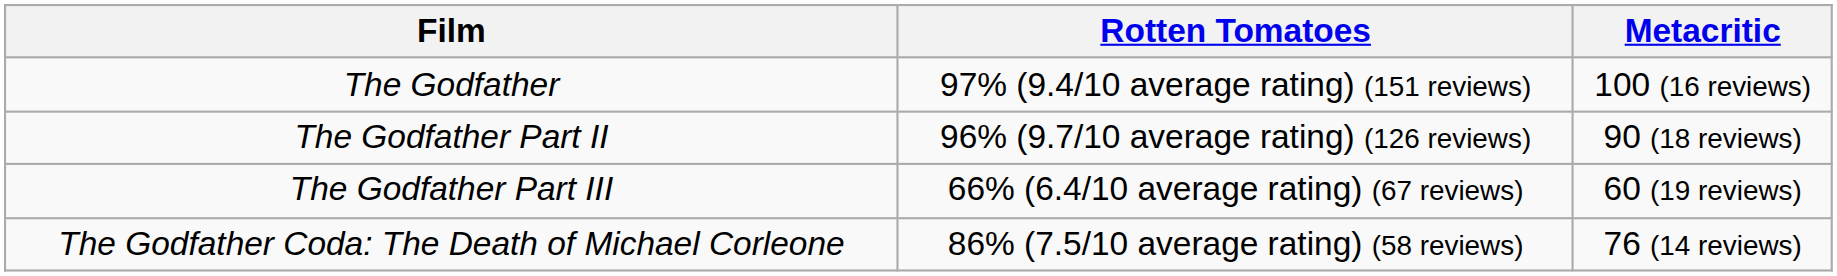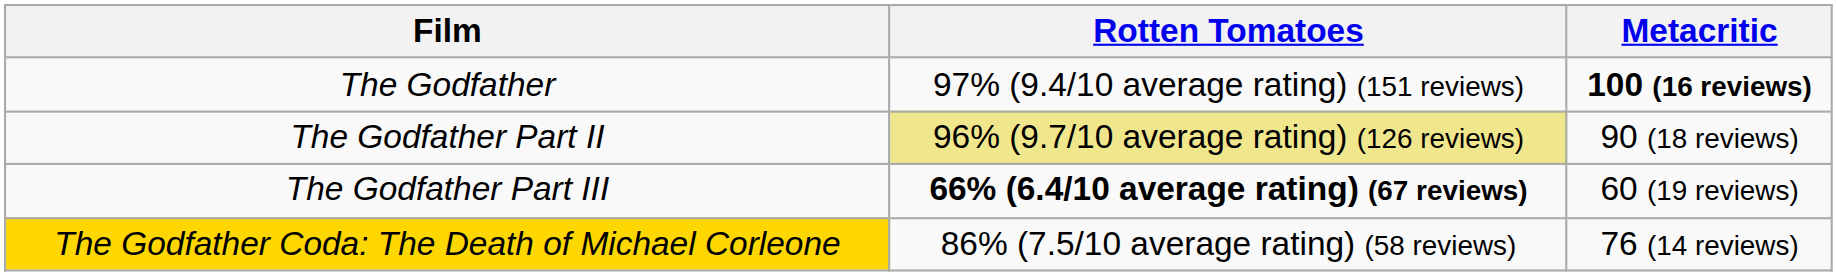(1703, 84) normal -> (1700, 84) bold
(1236, 137) no background -> (1228, 137) khaki background
(1236, 190) normal -> (1228, 190) bold
(451, 243) no background -> (447, 243) gold background
